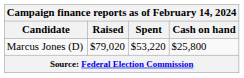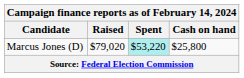(148, 47) no background -> (148, 47) paleturquoise background
